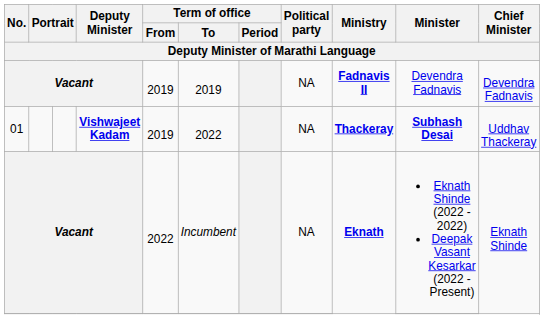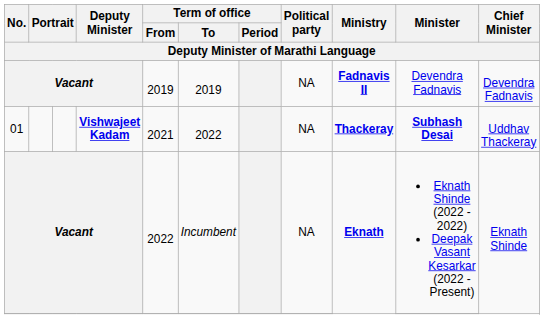(160, 135) 2019 -> (160, 135) 2021
